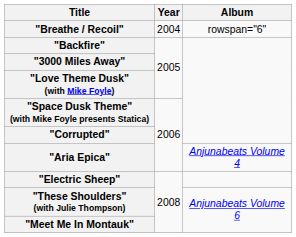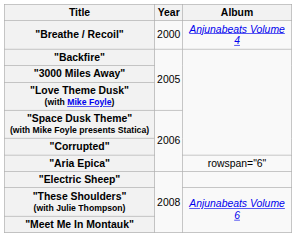(169, 29) 2004 -> (169, 35) 2000
(237, 29) rowspan="6" -> (237, 35) Anjunabeats Volume 4
(237, 157) Anjunabeats Volume 4 -> (237, 163) rowspan="6"
